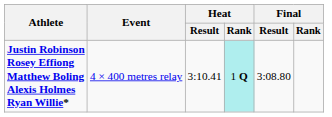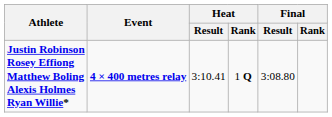(136, 76) normal -> (138, 76) bold
(239, 76) paleturquoise background -> (243, 76) no background
